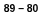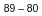(21, 8) bold -> (21, 8) normal
